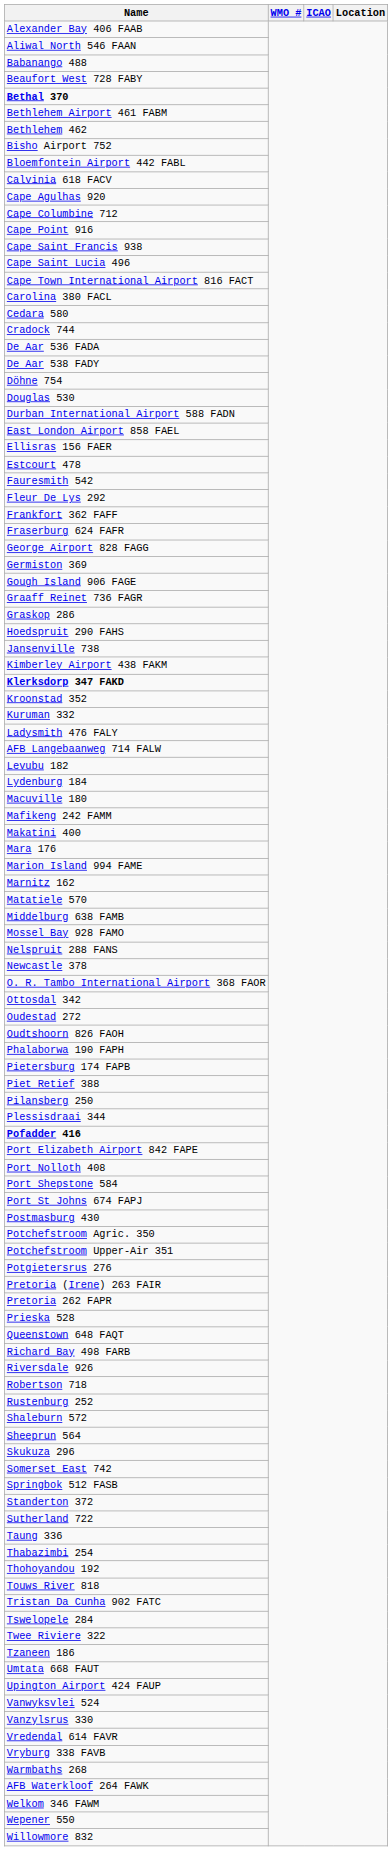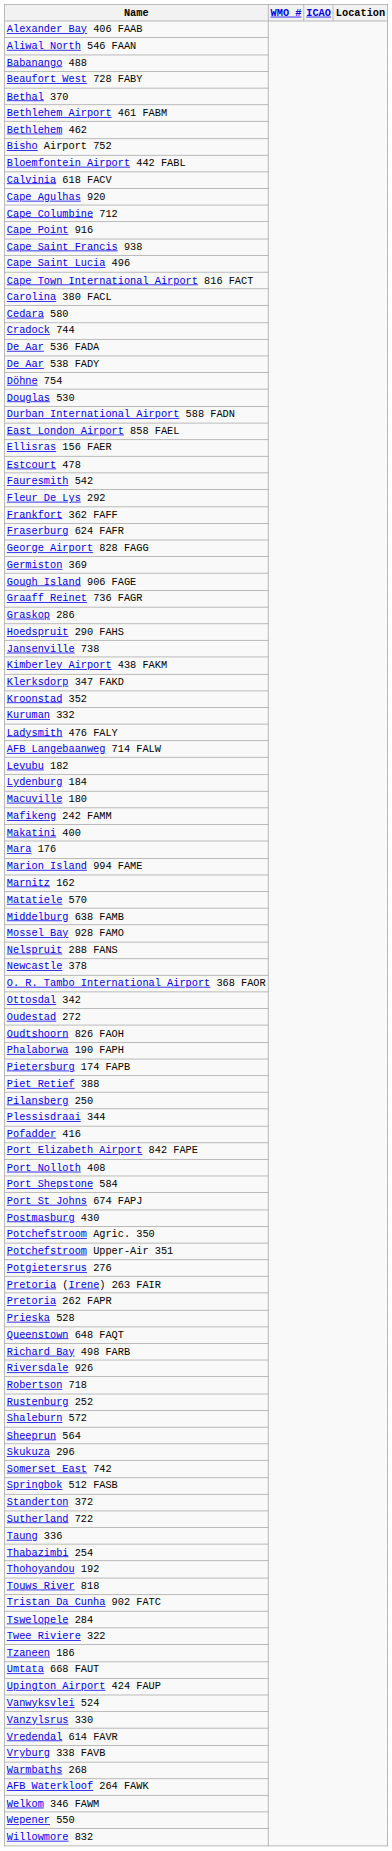(38, 96) bold -> (38, 96) normal
(65, 682) bold -> (65, 682) normal
(44, 1134) bold -> (44, 1134) normal
